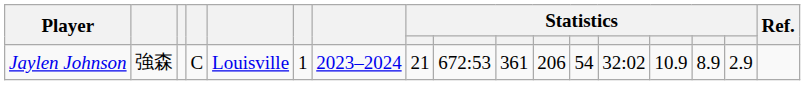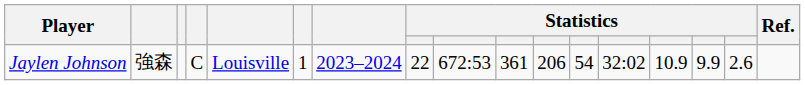(420, 62) 21 -> (420, 62) 22
(708, 62) 8.9 -> (708, 62) 9.9
(741, 62) 2.9 -> (741, 62) 2.6
